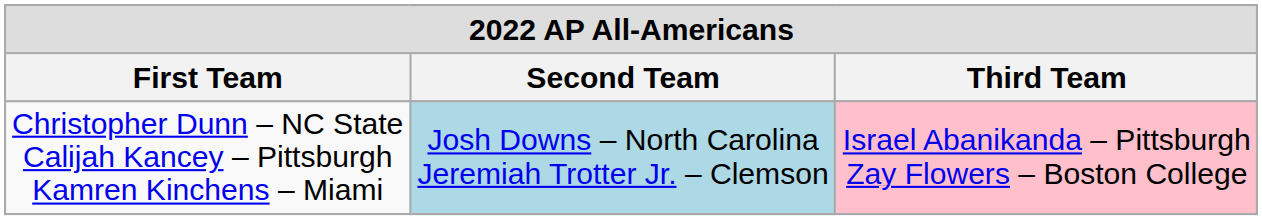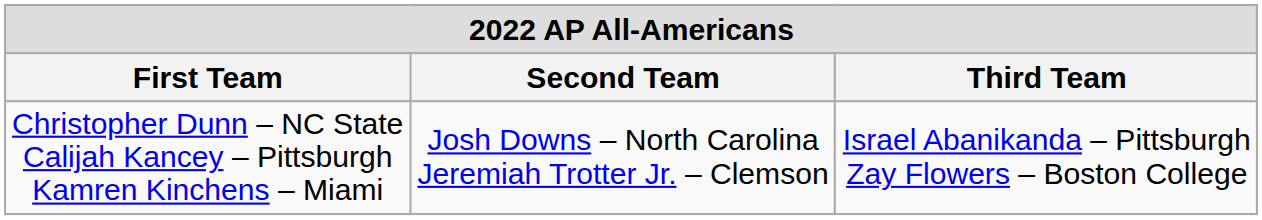(623, 158) lightblue background -> (623, 158) no background
(1047, 158) pink background -> (1047, 158) no background
